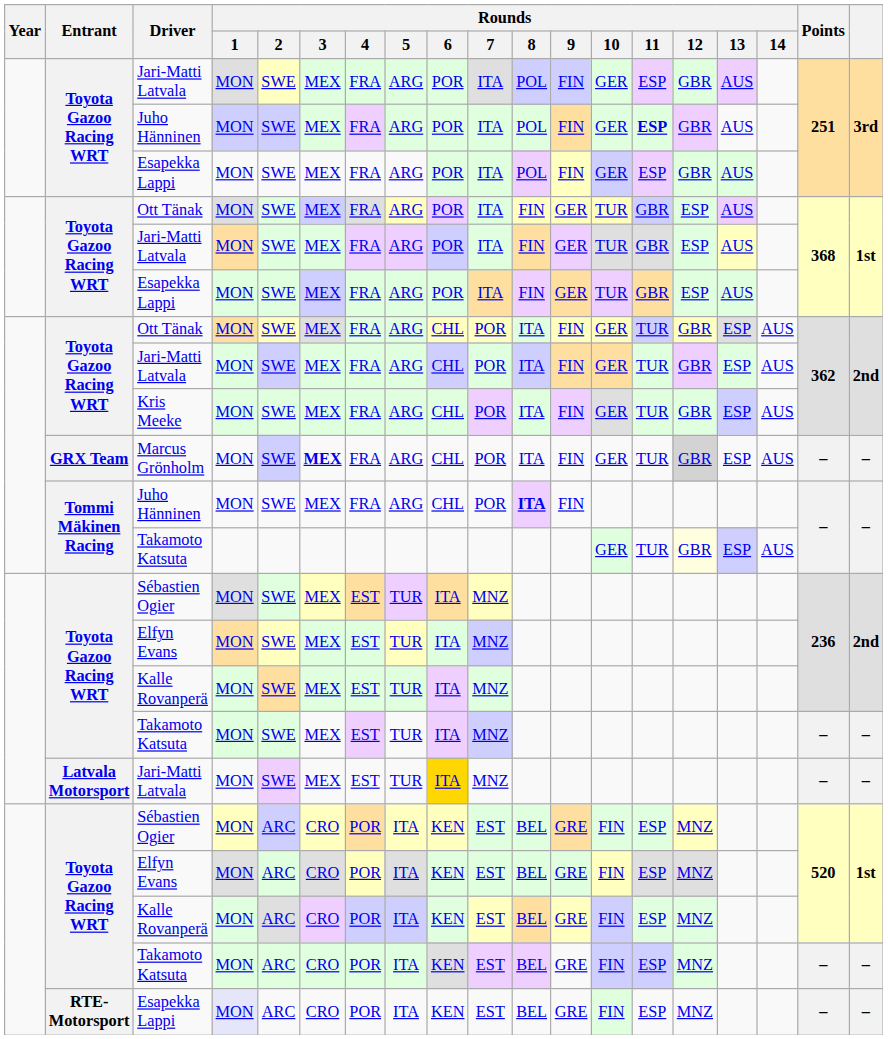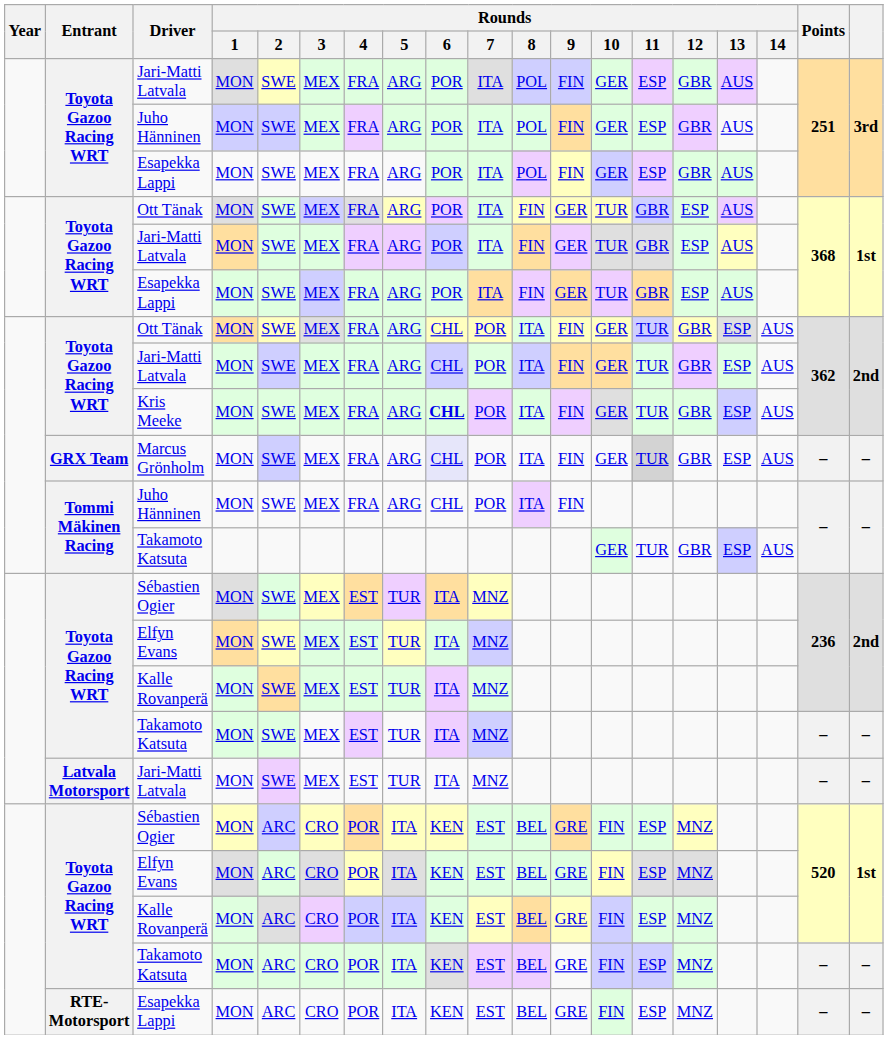(652, 127) bold -> (652, 127) normal
(448, 411) normal -> (447, 411) bold
(323, 457) bold -> (322, 457) normal
(448, 457) no background -> (447, 457) lavender background
(652, 457) no background -> (652, 457) lightgrey background
(695, 457) lightgrey background -> (695, 457) no background
(532, 503) bold -> (532, 503) normal
(695, 549) lightyellow background -> (695, 549) no background
(448, 780) gold background -> (447, 780) no background
(235, 1011) lavender background -> (235, 1011) no background
